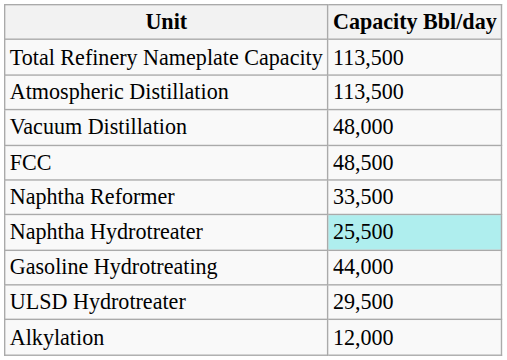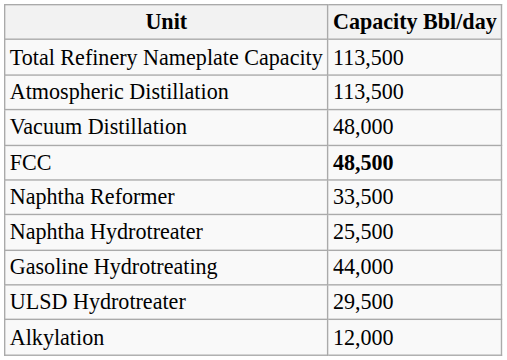(363, 162) normal -> (363, 162) bold
(363, 232) paleturquoise background -> (363, 232) no background
